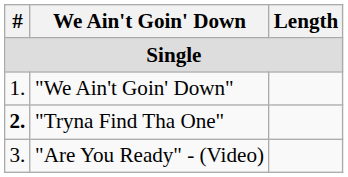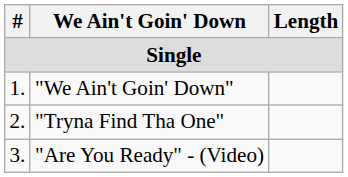(17, 121) bold -> (17, 121) normal
